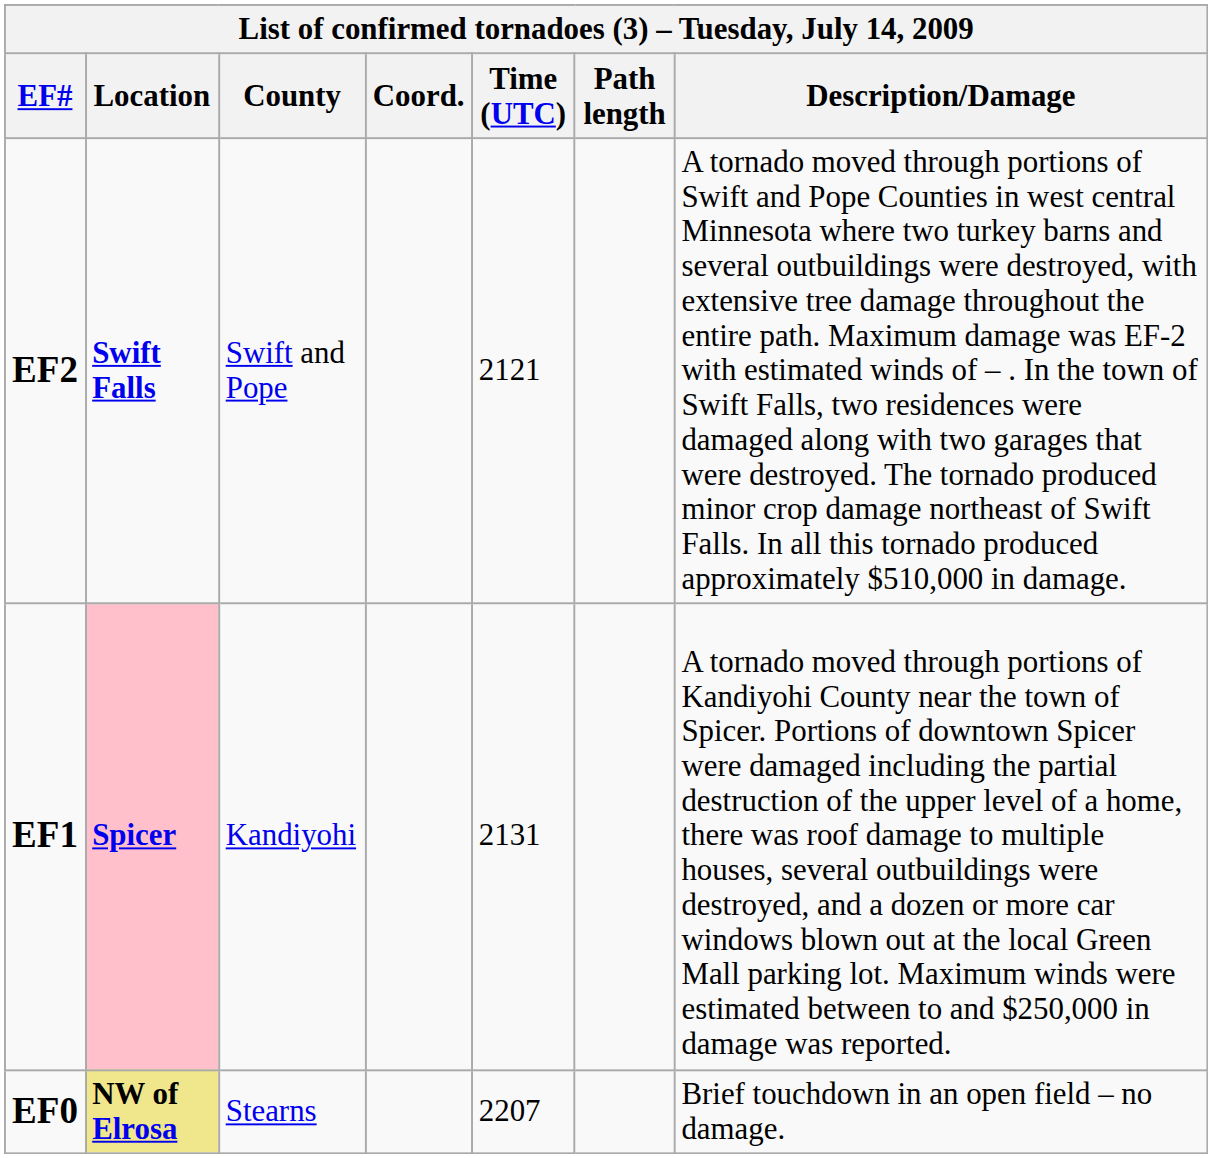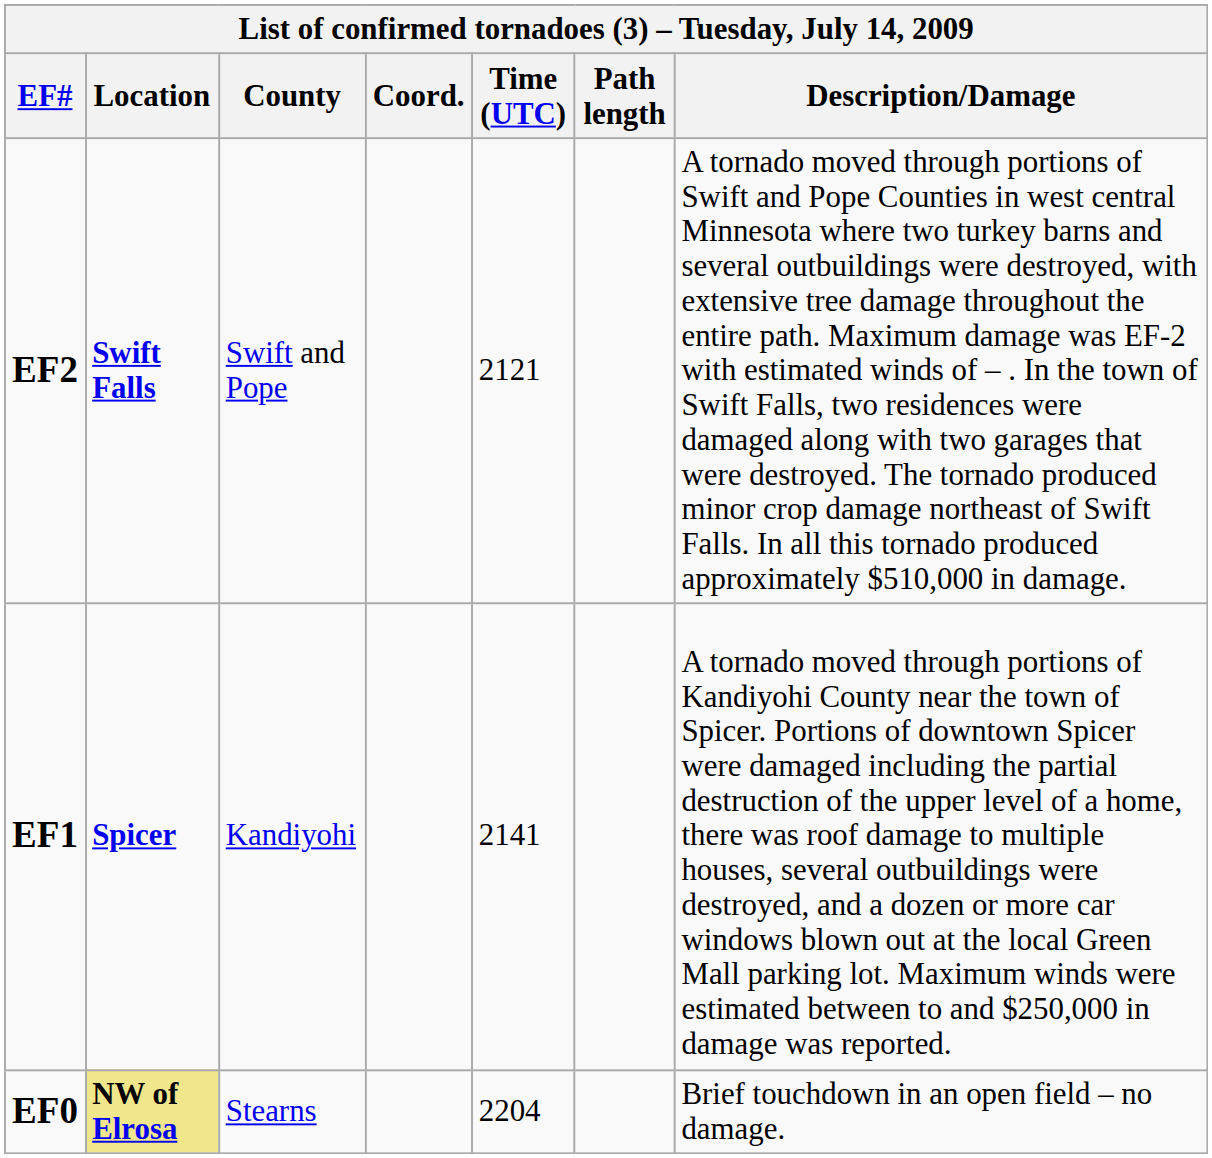(134, 835) pink background -> (134, 835) no background
(510, 835) 2131 -> (510, 835) 2141
(510, 1110) 2207 -> (510, 1110) 2204
